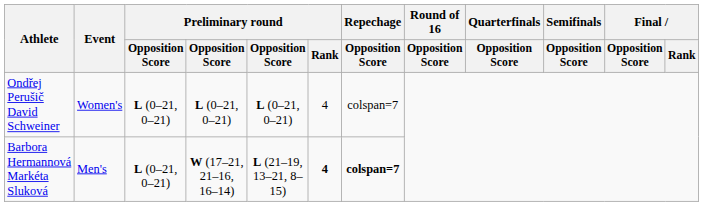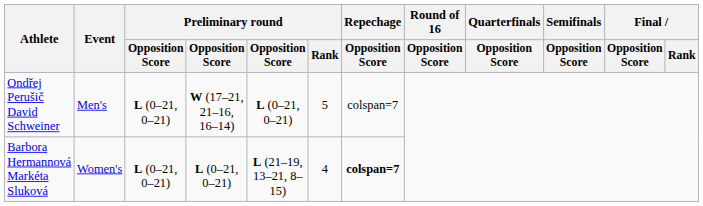(100, 105) Women's -> (92, 105) Men's
(217, 112) L (0–21, 0–21) -> (217, 112) W (17–21, 21–16, 16–14)
(325, 105) 4 -> (325, 105) 5
(92, 169) Men's -> (100, 169) Women's
(217, 176) W (17–21, 21–16, 16–14) -> (217, 176) L (0–21, 0–21)
(325, 169) bold -> (325, 169) normal
